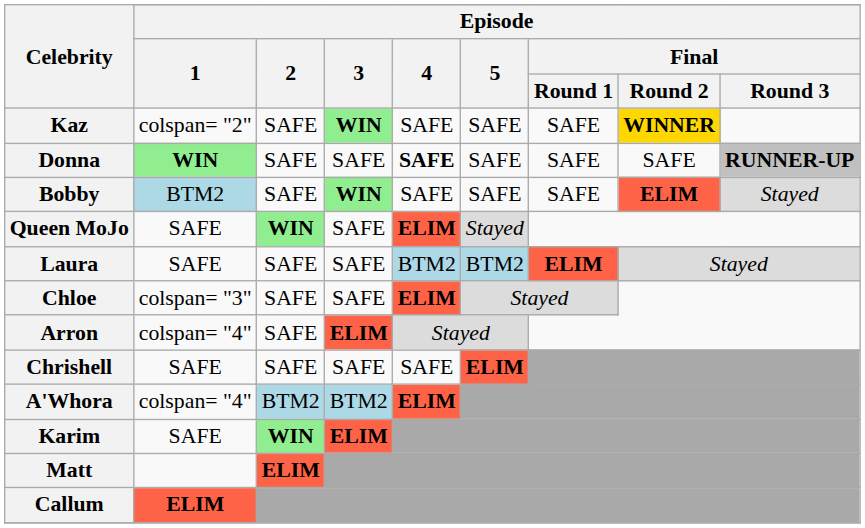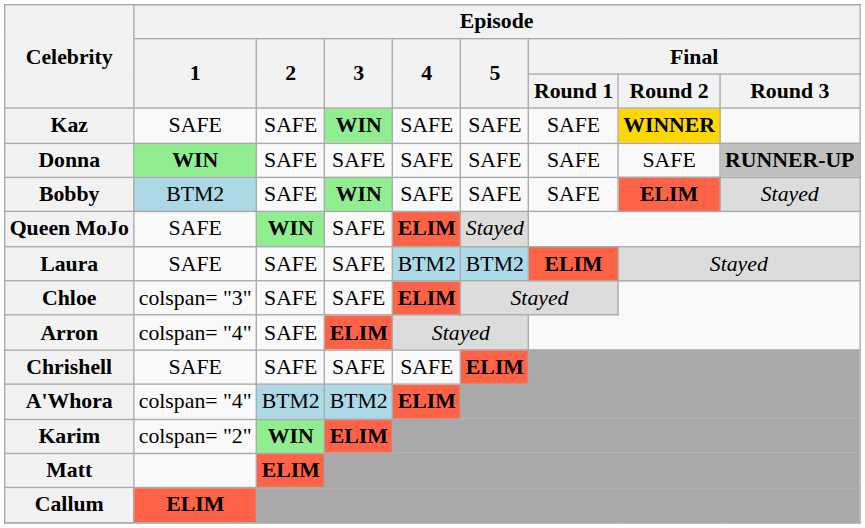(195, 125) colspan= "2" -> (195, 125) SAFE
(427, 159) bold -> (427, 159) normal
(195, 435) SAFE -> (195, 435) colspan= "2"
